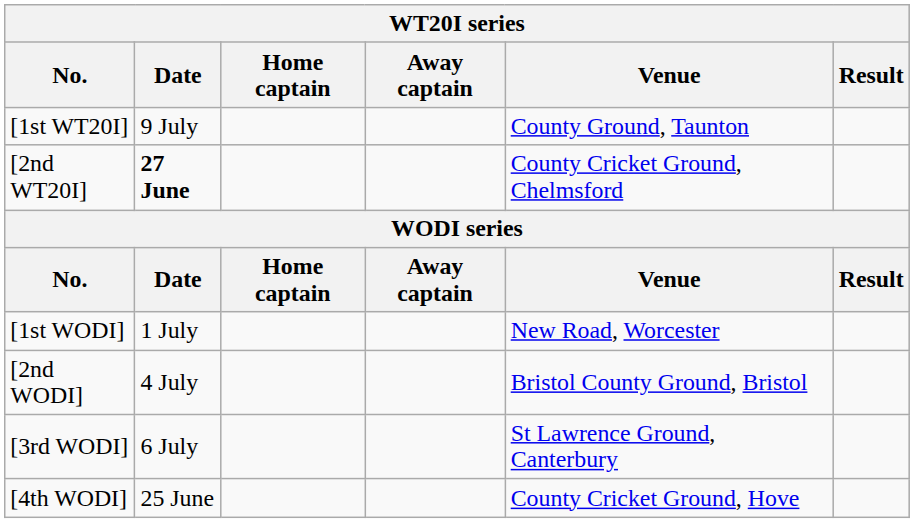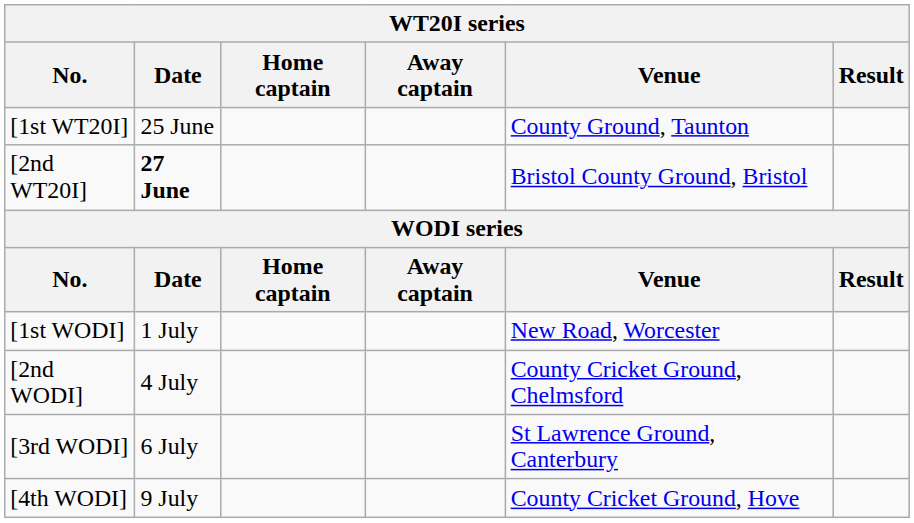(169, 125) 9 July -> (177, 125) 25 June
(626, 177) County Cricket Ground, Chelmsford -> (659, 177) Bristol County Ground, Bristol
(659, 381) Bristol County Ground, Bristol -> (626, 381) County Cricket Ground, Chelmsford
(177, 497) 25 June -> (169, 497) 9 July
